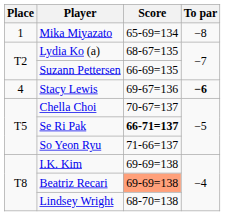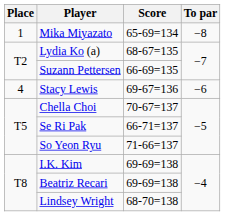(200, 88) bold -> (200, 88) normal
(152, 126) bold -> (152, 126) normal
(152, 182) lightsalmon background -> (152, 182) no background
